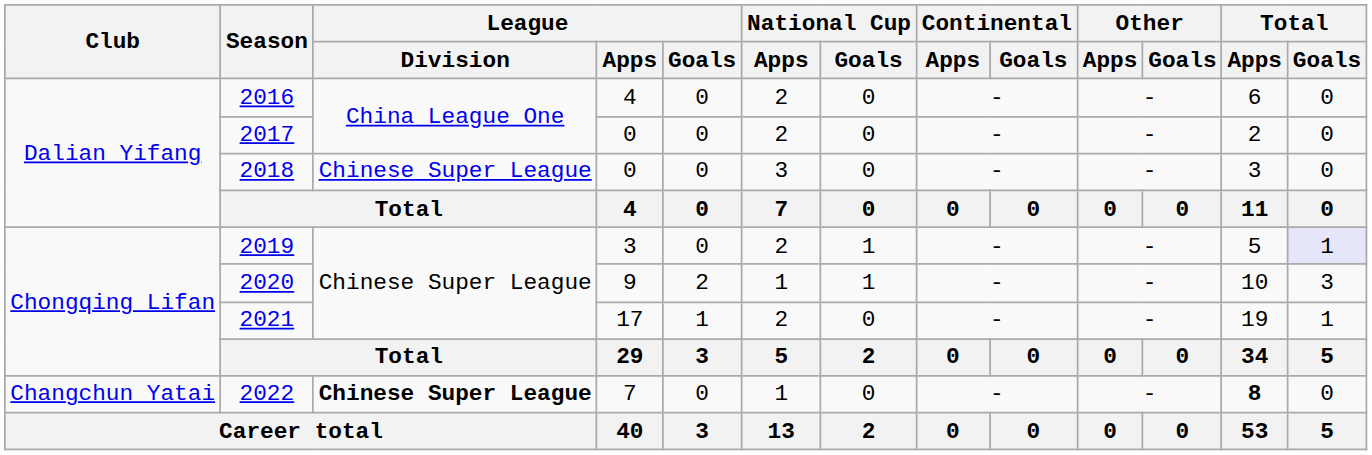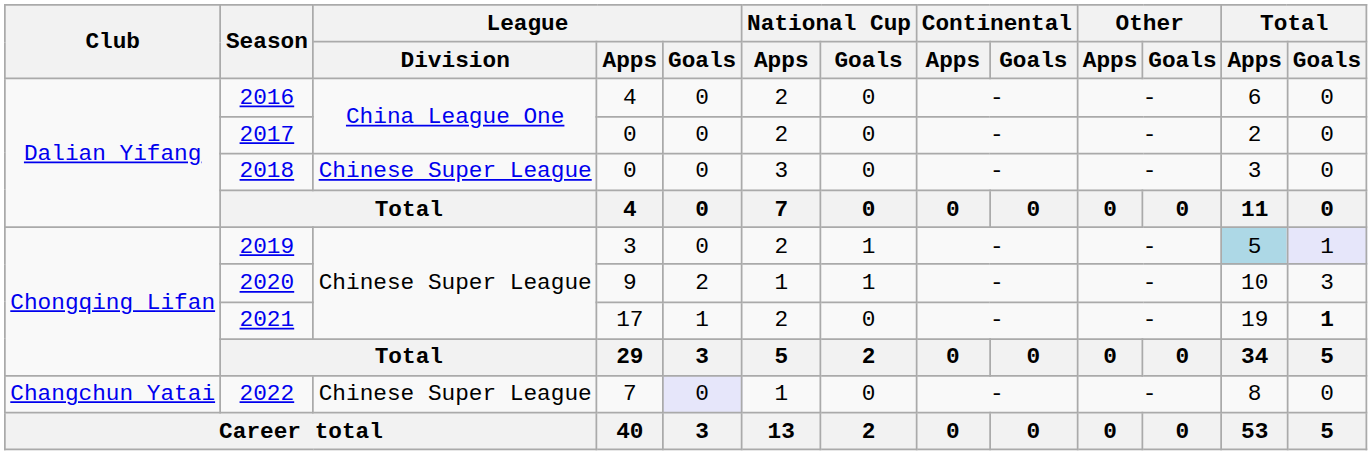(1255, 246) no background -> (1255, 246) lightblue background
(1327, 320) normal -> (1327, 320) bold
(455, 394) bold -> (455, 394) normal
(702, 394) no background -> (702, 394) lavender background
(1255, 394) bold -> (1255, 394) normal
